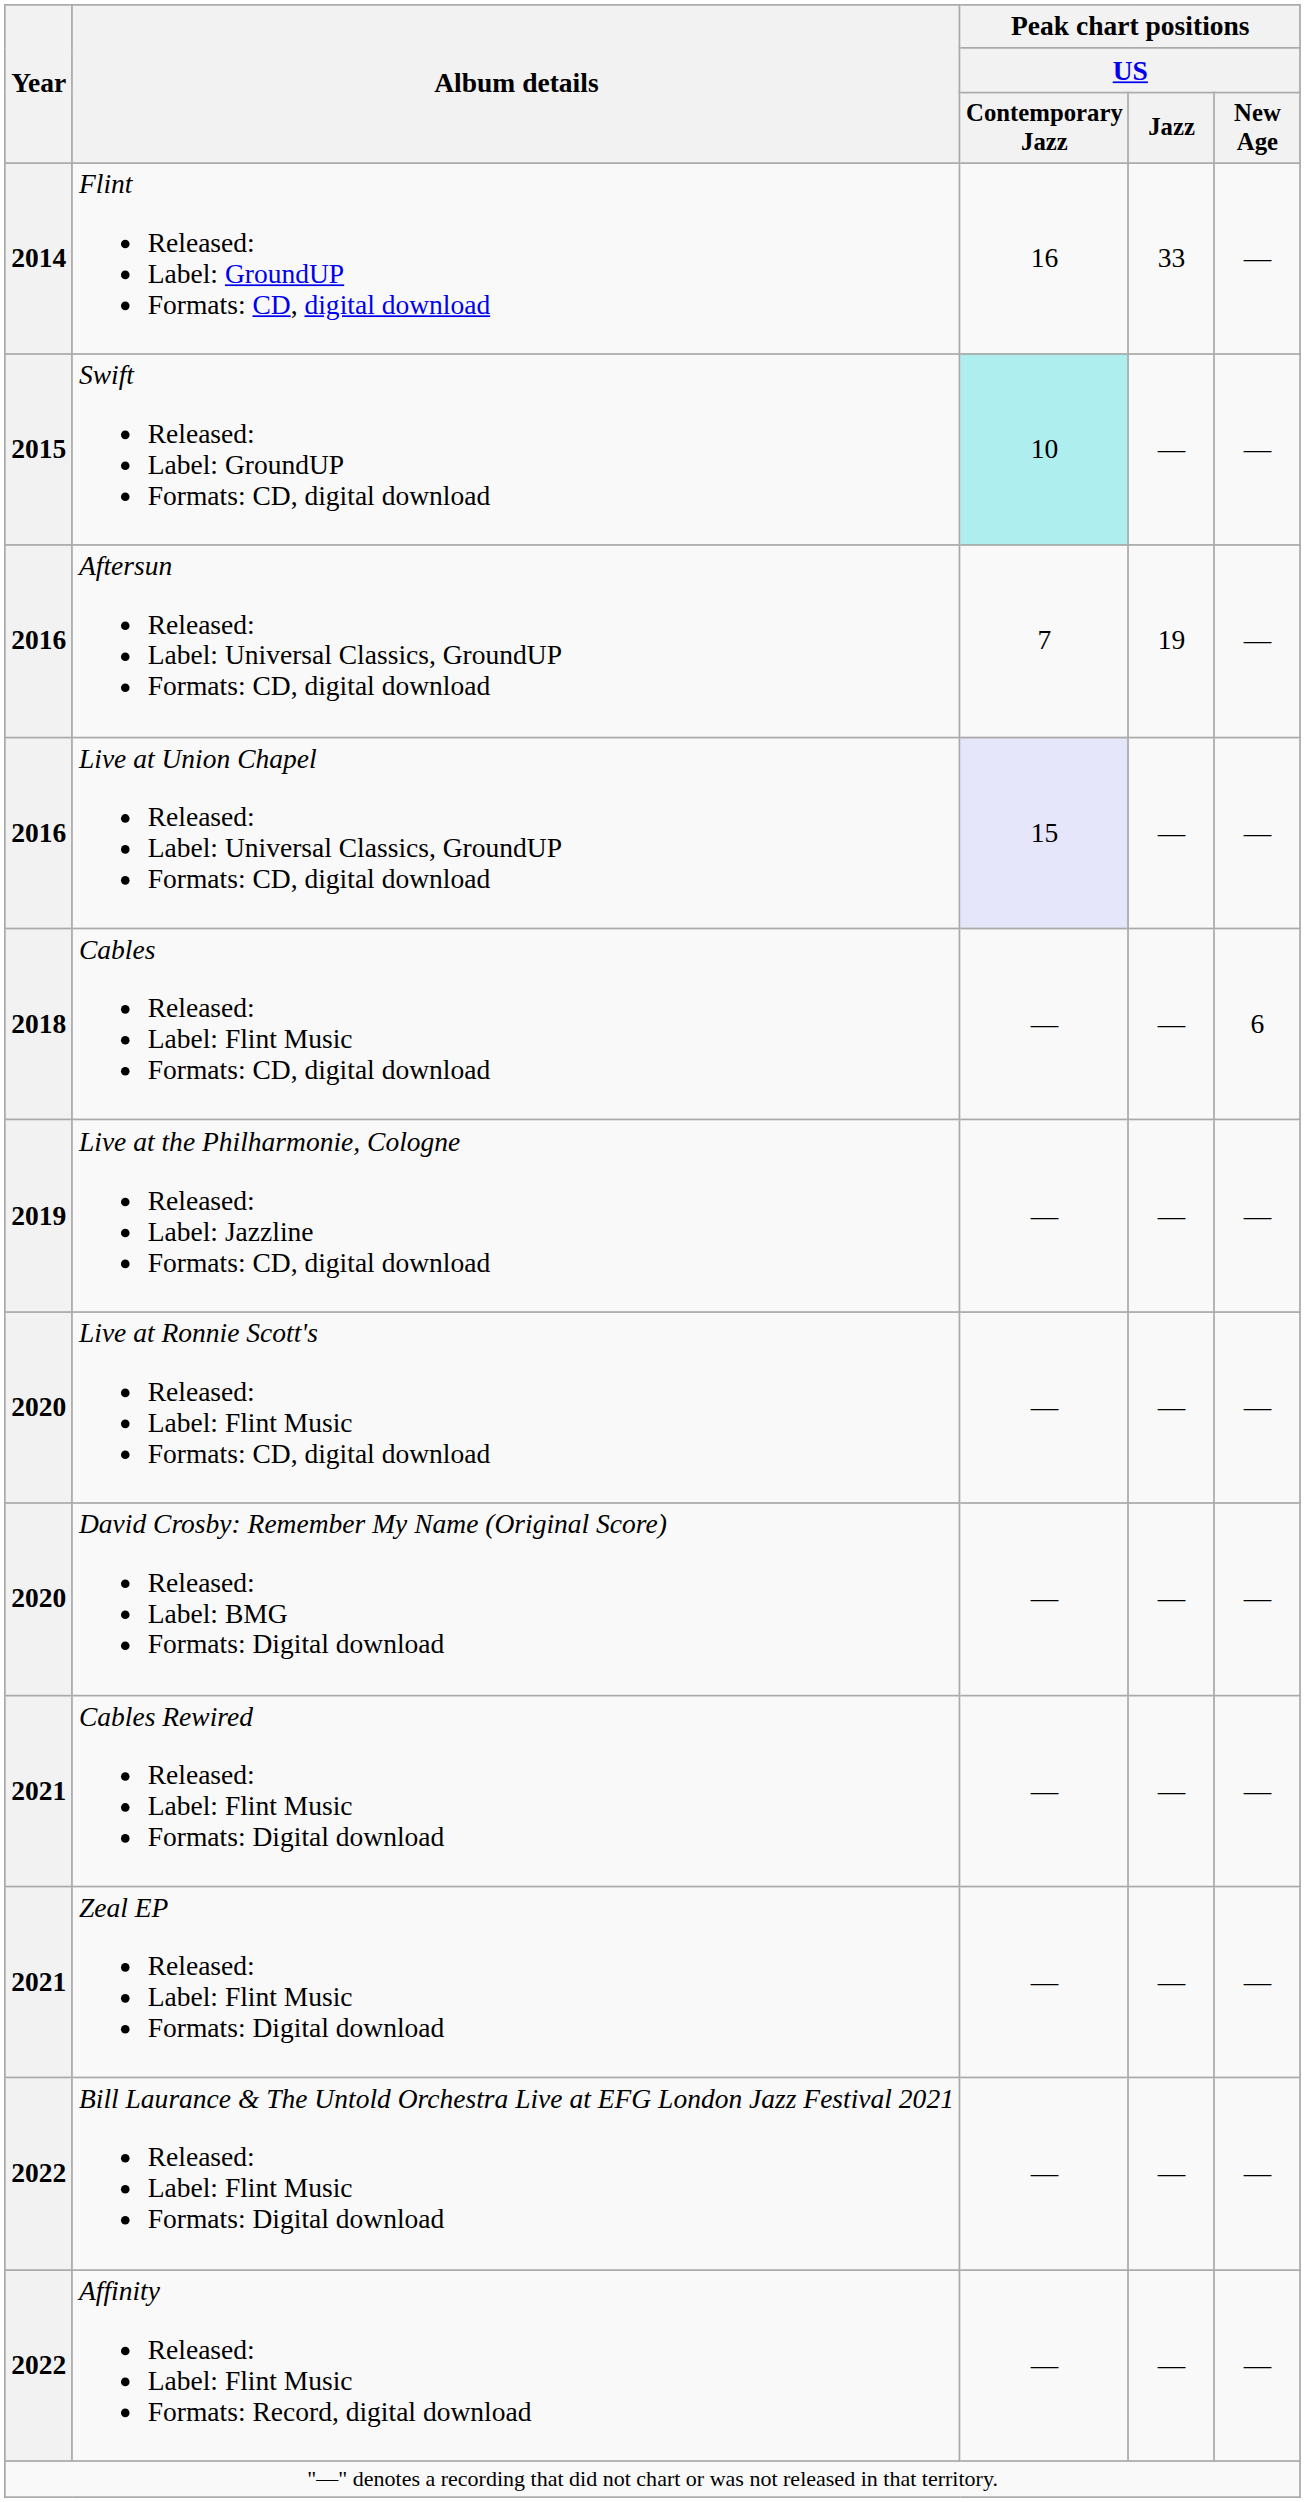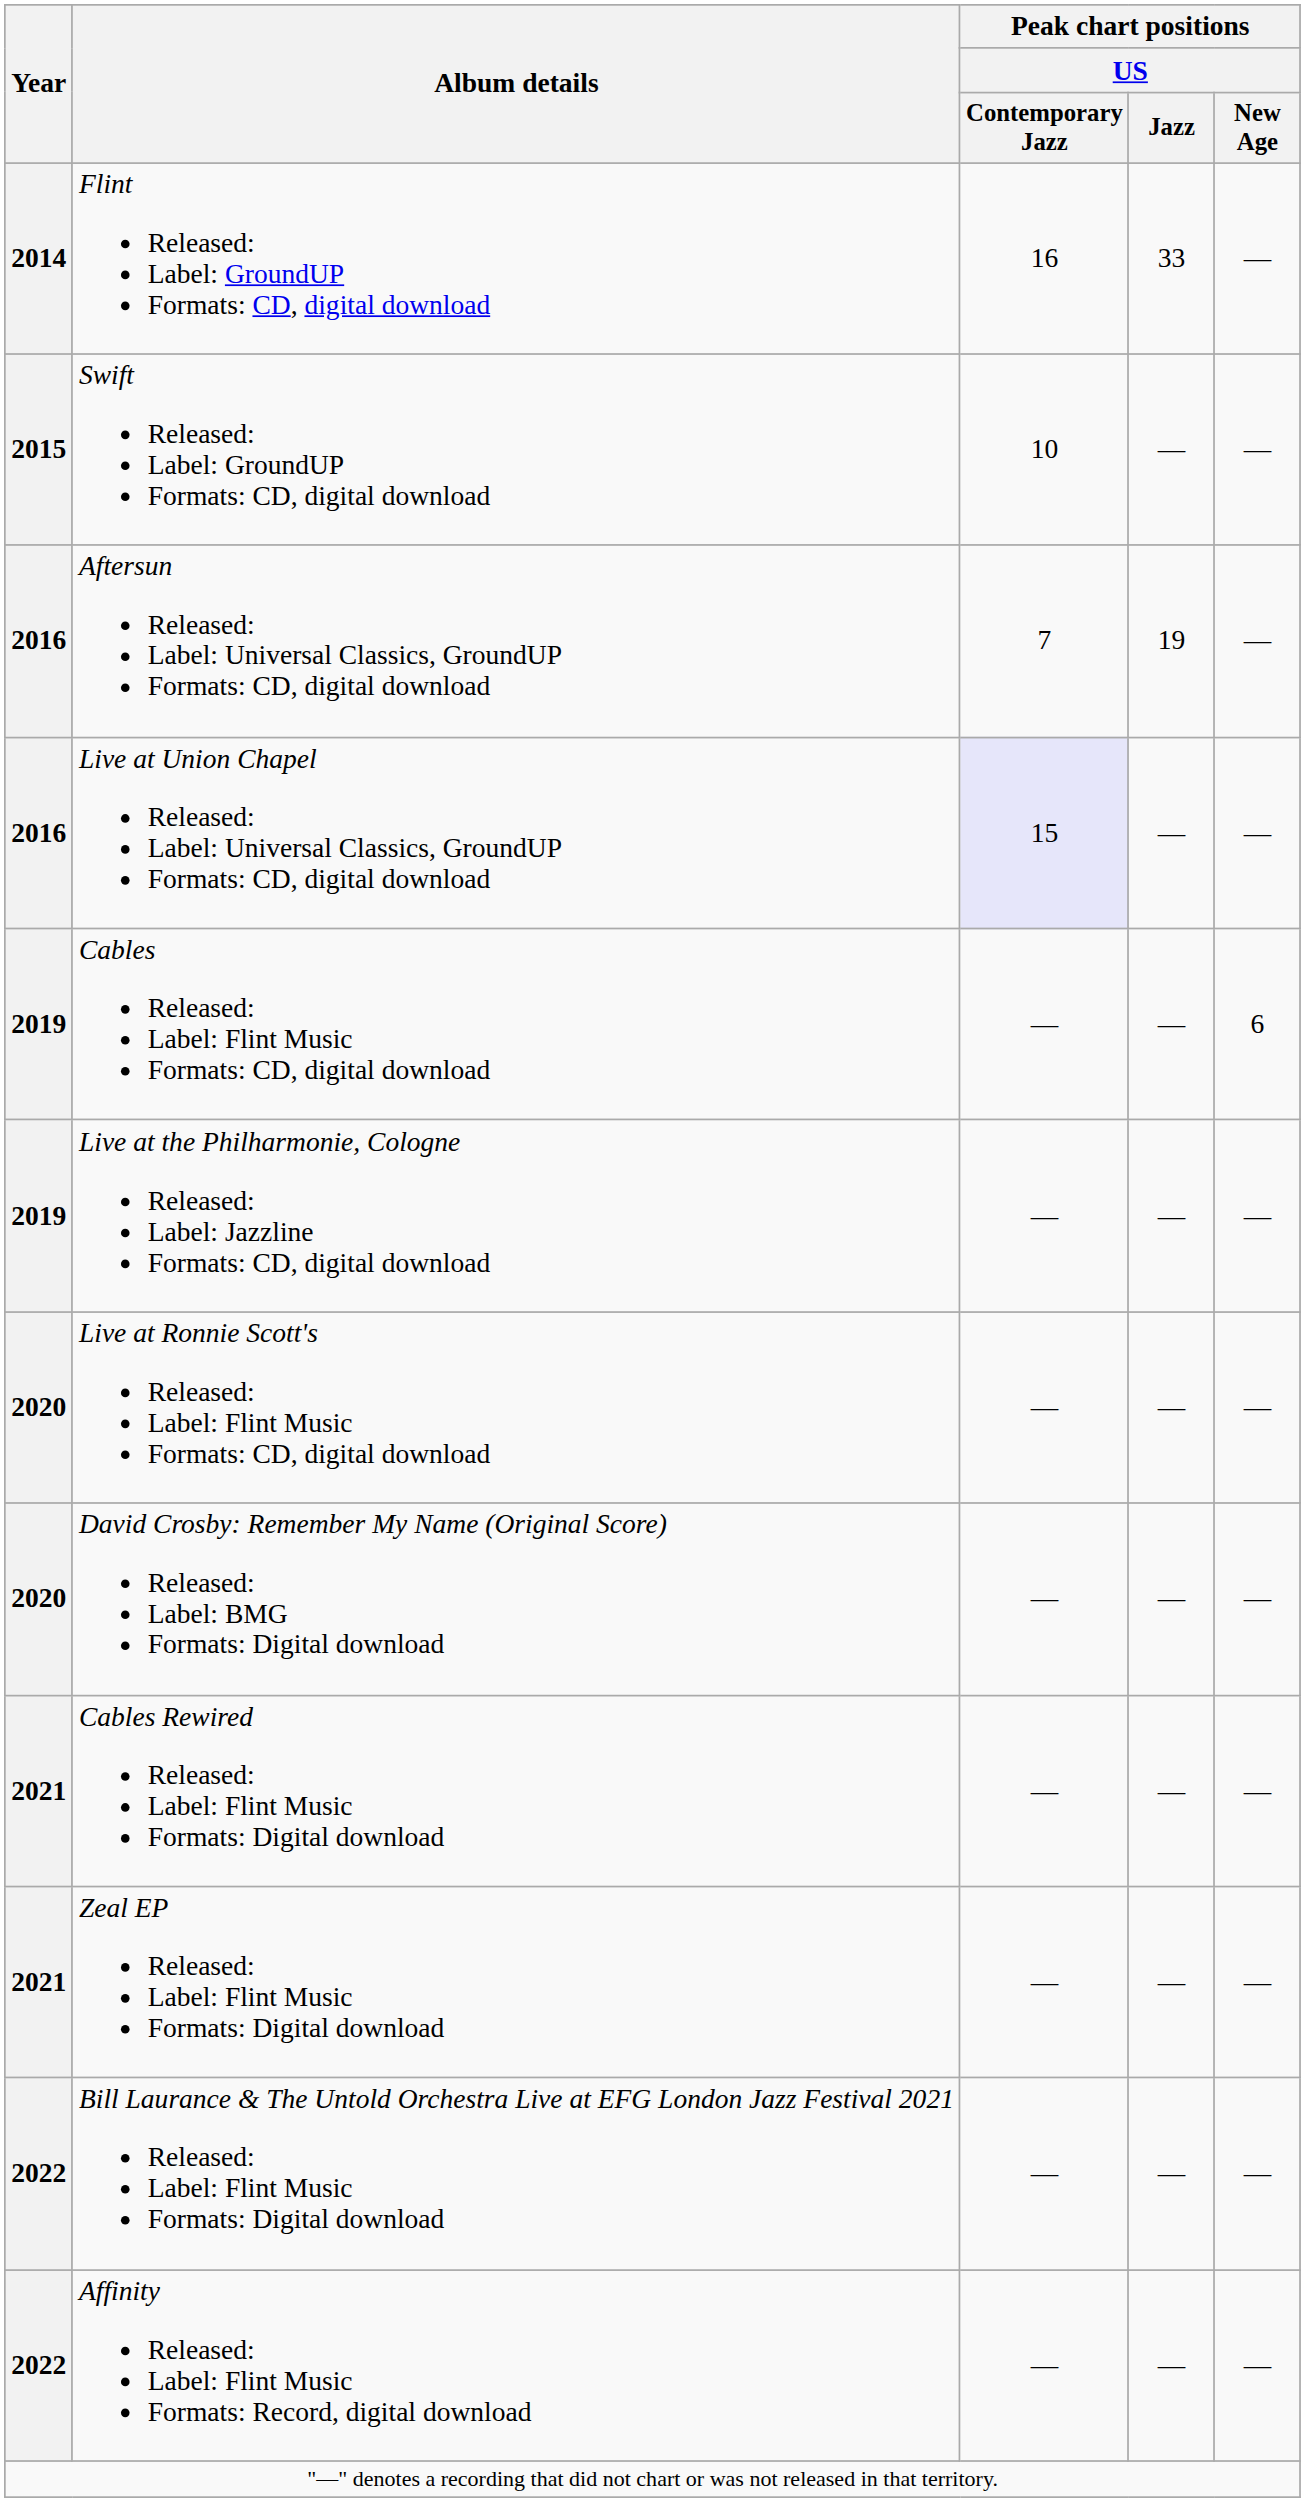(1044, 449) paleturquoise background -> (1044, 449) no background
(39, 1023) 2018 -> (39, 1023) 2019
